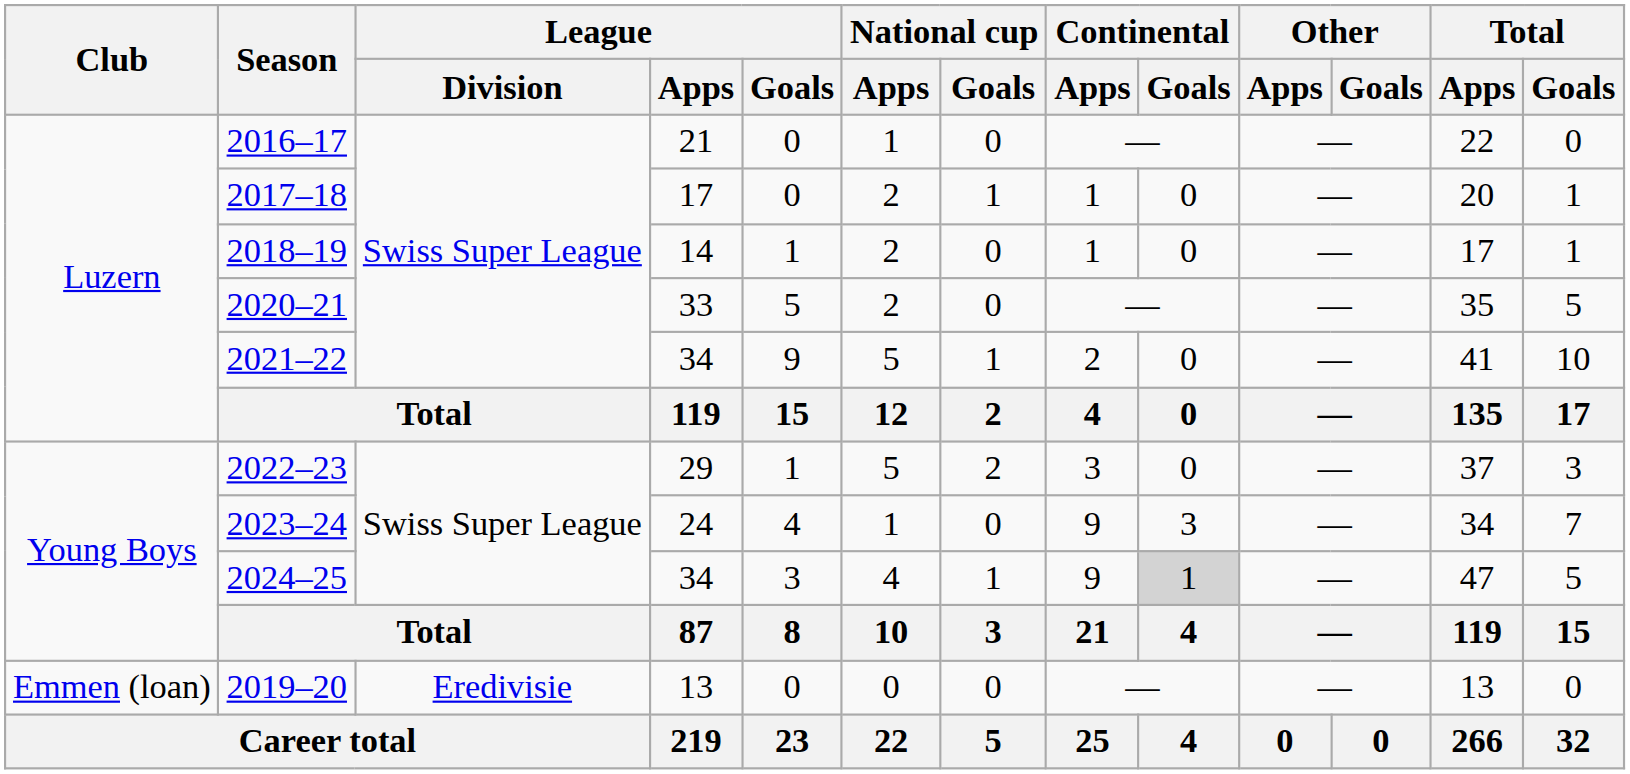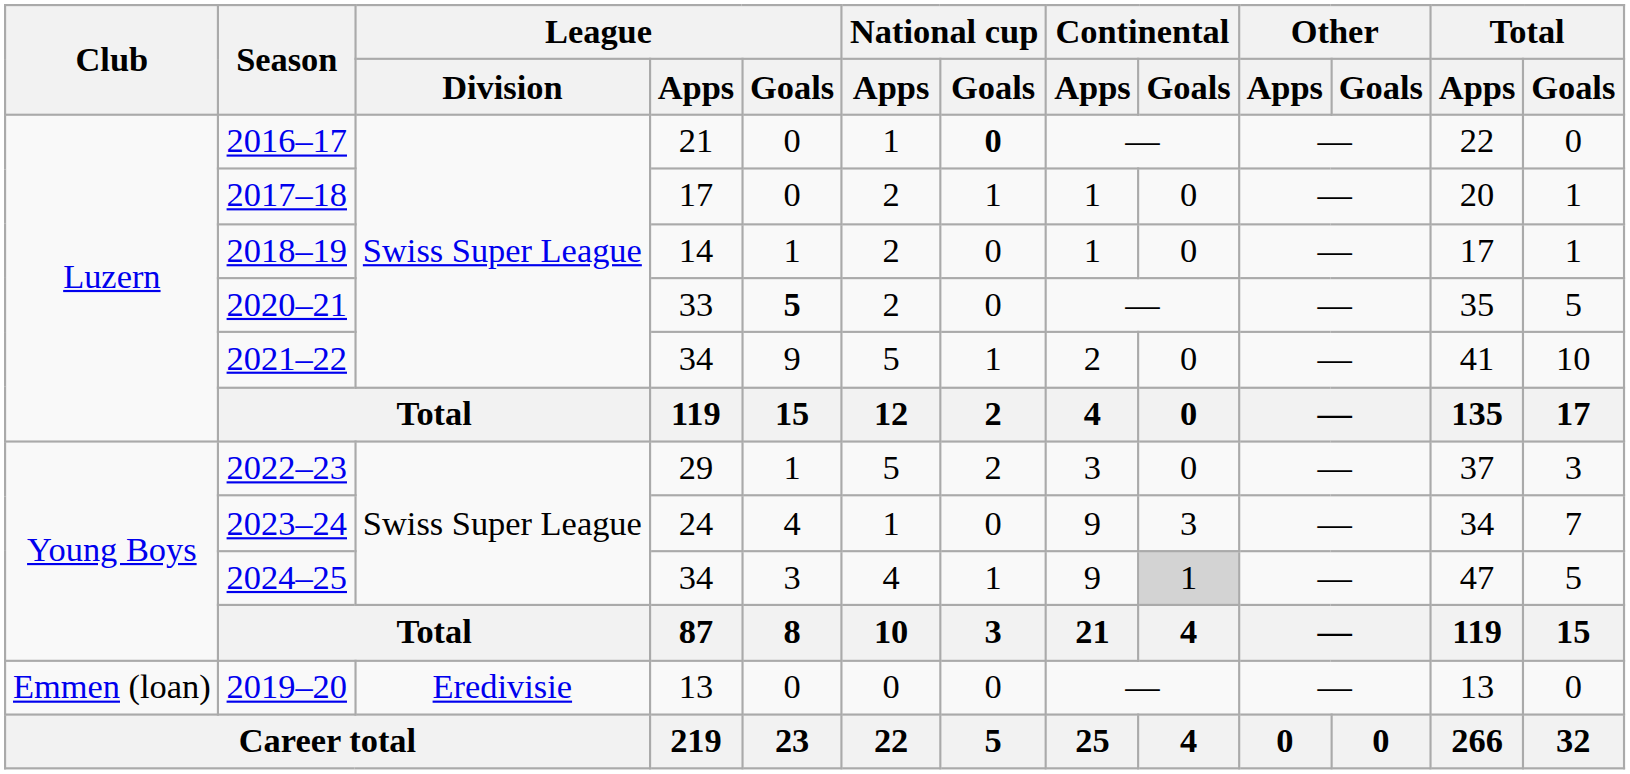(993, 140) normal -> (993, 140) bold
(792, 304) normal -> (792, 304) bold
